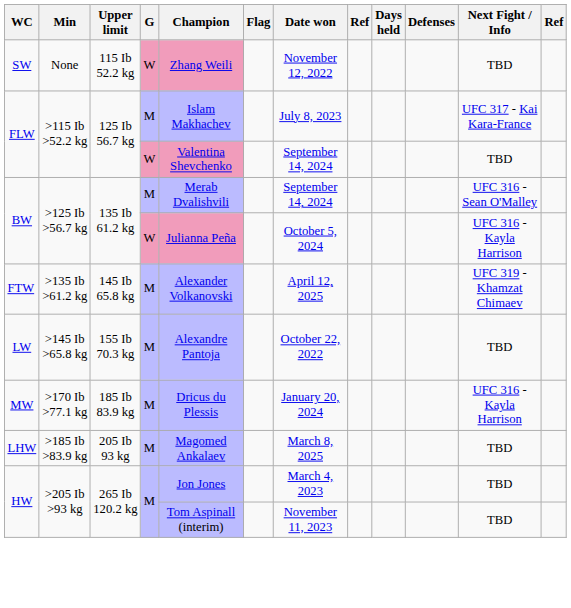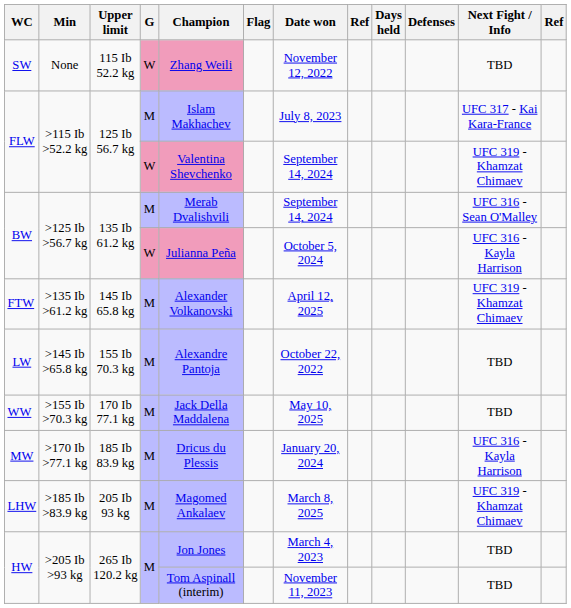(500, 158) TBD -> (500, 166) UFC 319 - Khamzat Chimaev
+ row: (19, 412)
(500, 447) TBD -> (500, 505) UFC 319 - Khamzat Chimaev
